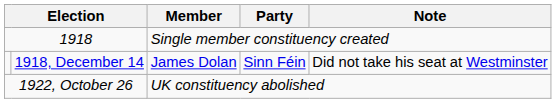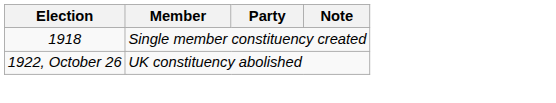- row: (79, 62)
